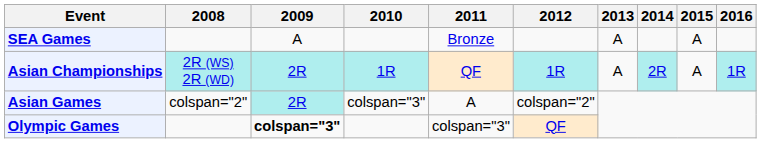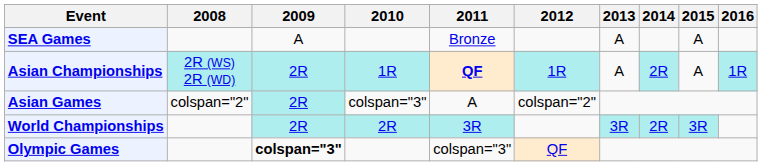(471, 71) normal -> (472, 71) bold
+ row: (86, 126)
